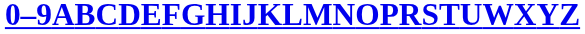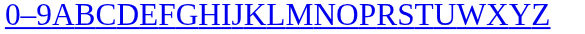(292, 14) bold -> (278, 14) normal
